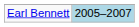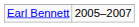(103, 13) lightblue background -> (103, 13) no background
